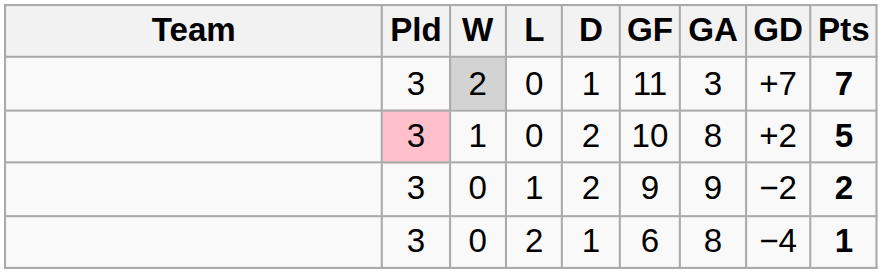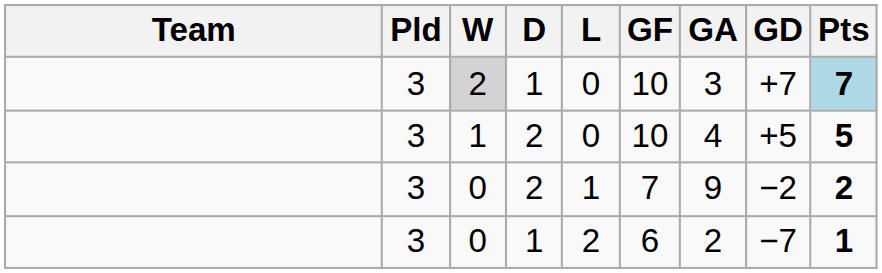columns swapped: (591, 30) <-> (534, 30)
(650, 83) 11 -> (650, 83) 10
(844, 83) no background -> (844, 83) lightblue background
(416, 135) pink background -> (416, 135) no background
(713, 135) 8 -> (713, 135) 4
(778, 135) +2 -> (778, 135) +5
(650, 188) 9 -> (650, 188) 7
(713, 240) 8 -> (713, 240) 2
(778, 240) −4 -> (778, 240) −7
